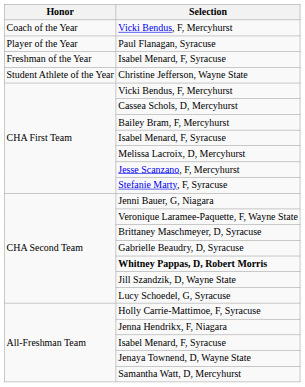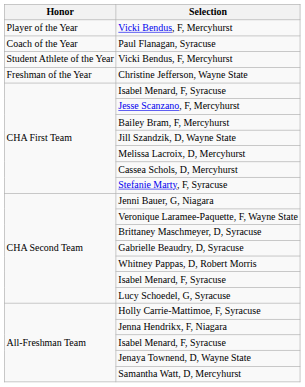(42, 28) Coach of the Year -> (42, 28) Player of the Year
(42, 43) Player of the Year -> (42, 43) Coach of the Year
(49, 59) Freshman of the Year -> (60, 59) Student Athlete of the Year
(172, 59) Isabel Menard, F, Syracuse -> (175, 59) Vicki Bendus, F, Mercyhurst
(60, 75) Student Athlete of the Year -> (49, 75) Freshman of the Year
(175, 91) Vicki Bendus, F, Mercyhurst -> (172, 91) Isabel Menard, F, Syracuse
(178, 106) Cassea Schols, D, Mercyhurst -> (179, 106) Jesse Scanzano, F, Mercyhurst
(172, 138) Isabel Menard, F, Syracuse -> (177, 138) Jill Szandzik, D, Wayne State
(179, 169) Jesse Scanzano, F, Mercyhurst -> (178, 169) Cassea Schols, D, Mercyhurst
(193, 264) bold -> (188, 264) normal
(177, 279) Jill Szandzik, D, Wayne State -> (172, 279) Isabel Menard, F, Syracuse
